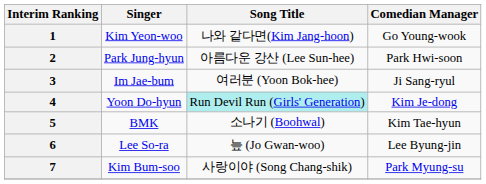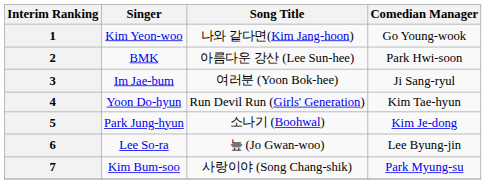(144, 58) Park Jung-hyun -> (144, 58) BMK
(277, 101) paleturquoise background -> (277, 101) no background
(424, 101) Kim Je-dong -> (424, 101) Kim Tae-hyun
(144, 123) BMK -> (144, 123) Park Jung-hyun
(424, 123) Kim Tae-hyun -> (424, 123) Kim Je-dong
